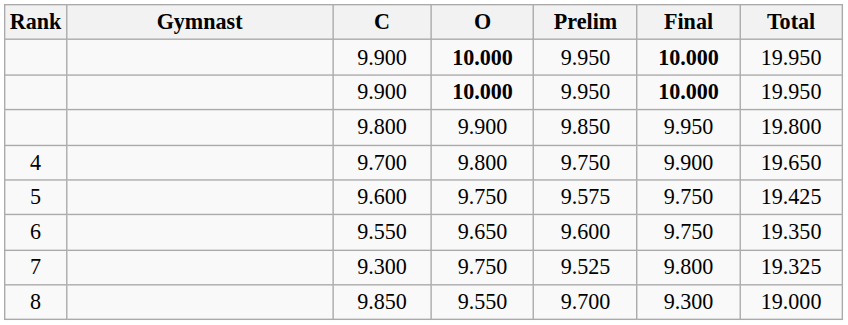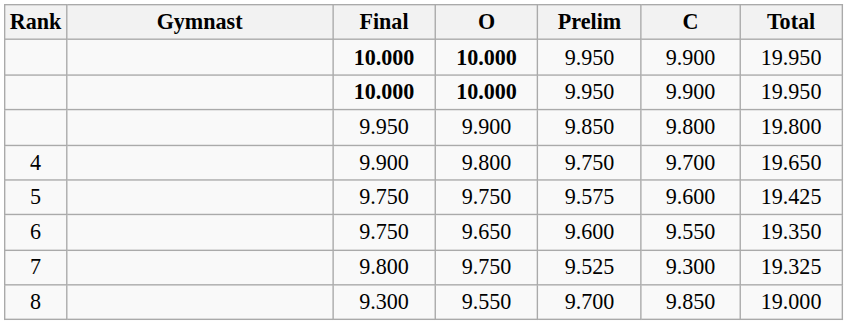columns swapped: (382, 22) <-> (689, 22)
